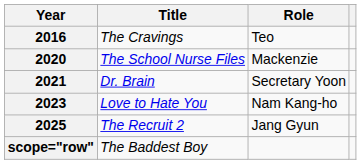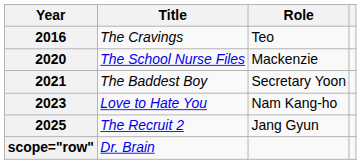(128, 81) Dr. Brain -> (154, 81) The Baddest Boy
(154, 147) The Baddest Boy -> (128, 147) Dr. Brain
